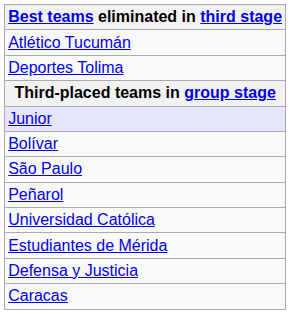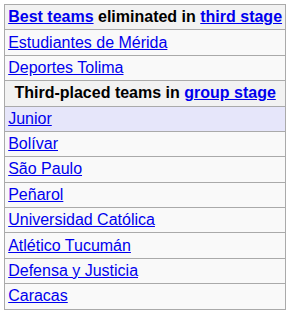(70, 42) Atlético Tucumán -> (88, 42) Estudiantes de Mérida
(88, 245) Estudiantes de Mérida -> (70, 245) Atlético Tucumán
